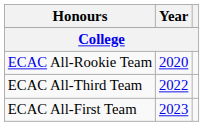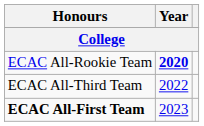(174, 62) normal -> (174, 62) bold
(72, 109) normal -> (76, 109) bold
